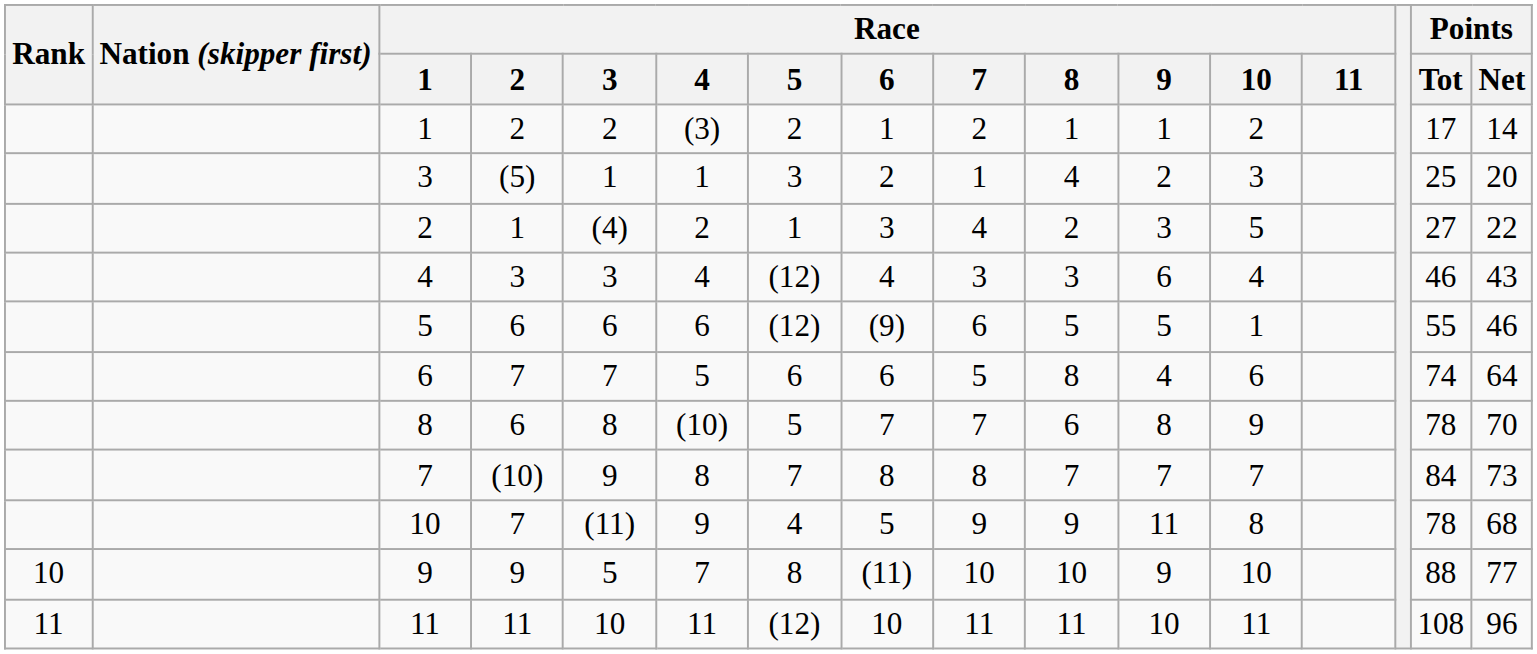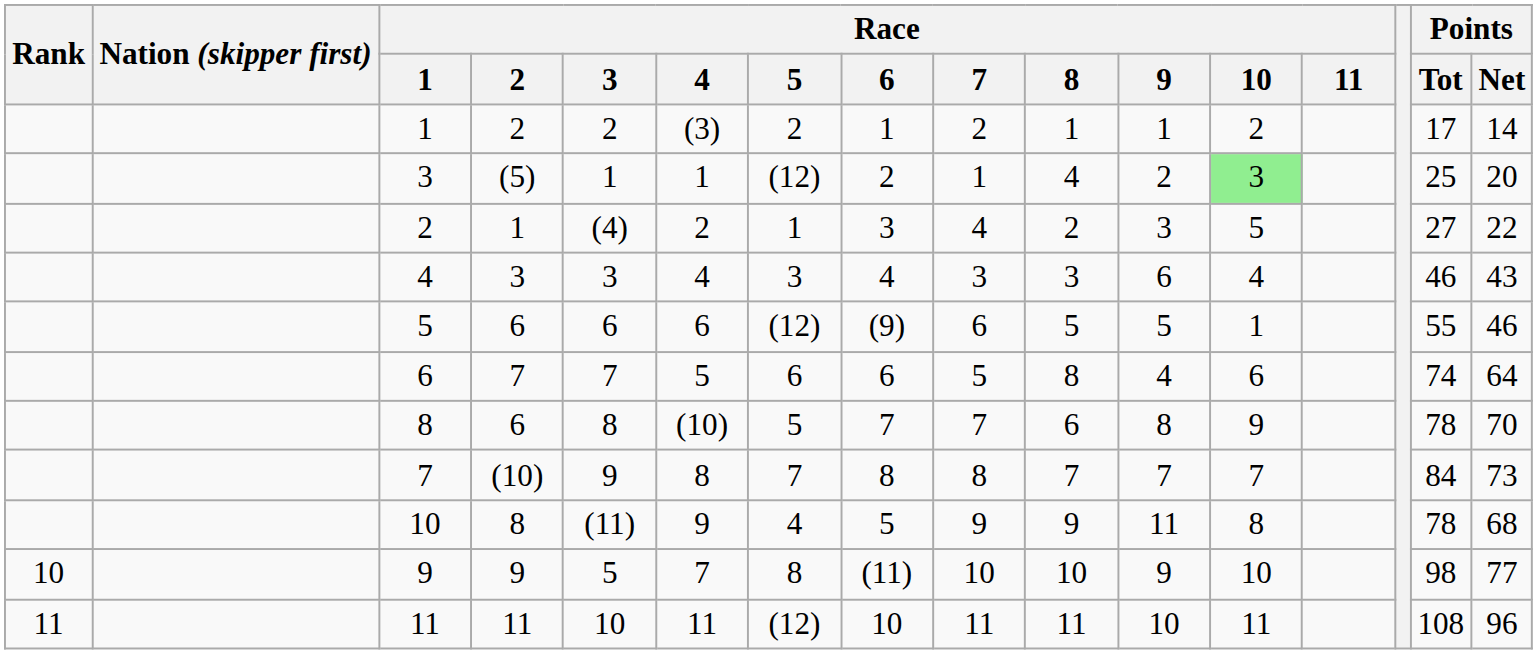(794, 177) 3 -> (794, 177) (12)
(1256, 177) no background -> (1256, 177) lightgreen background
(794, 276) (12) -> (794, 276) 3
(517, 524) 7 -> (517, 524) 8
(1441, 573) 88 -> (1441, 573) 98
